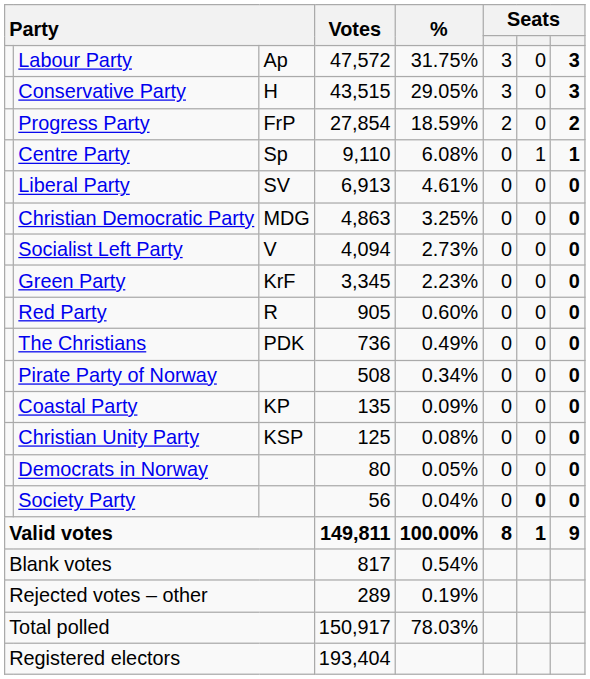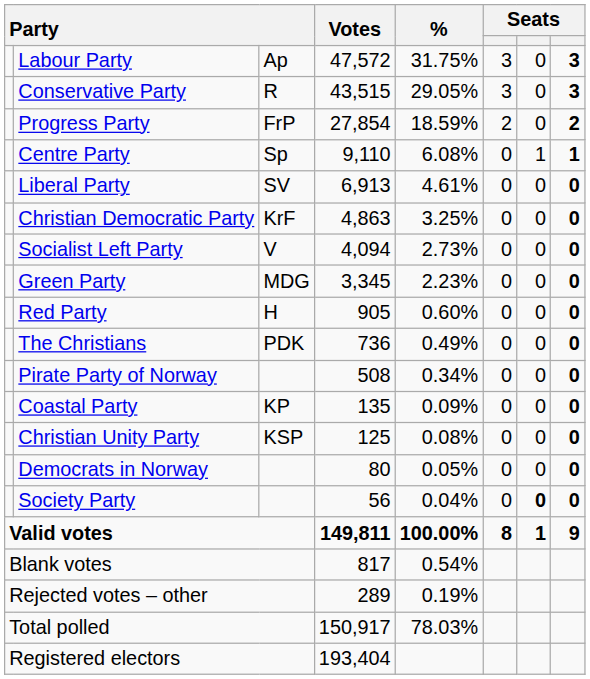(271, 92) H -> (271, 92) R
(287, 218) MDG -> (279, 218) KrF
(279, 281) KrF -> (287, 281) MDG
(271, 312) R -> (271, 312) H
